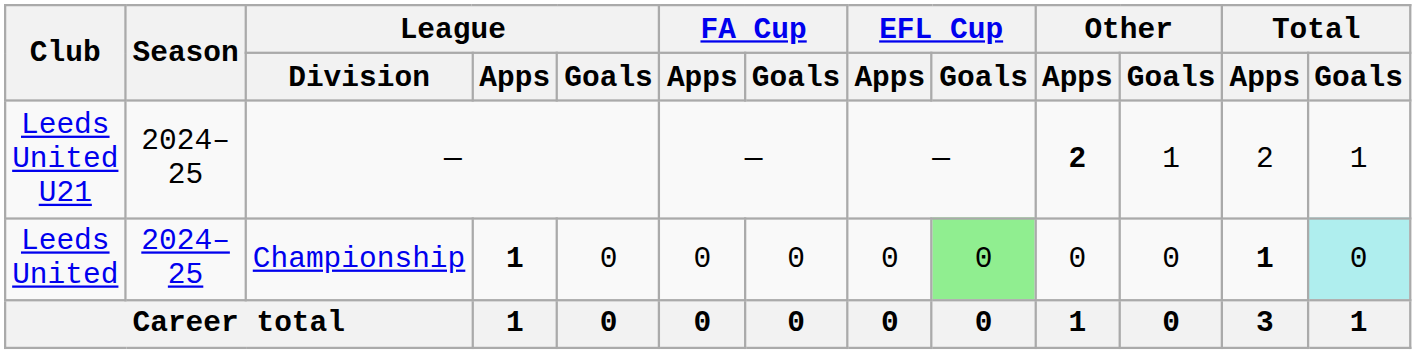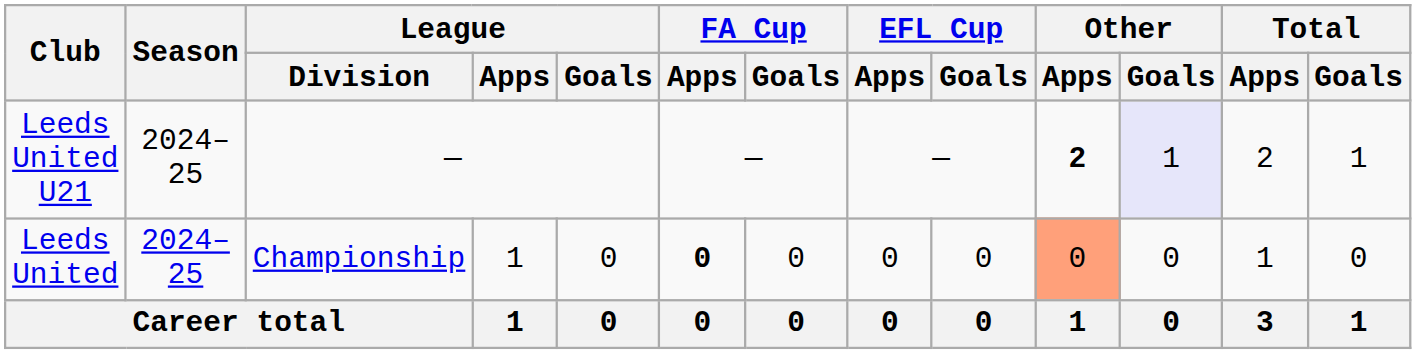(1171, 159) no background -> (1171, 159) lavender background
(515, 259) bold -> (515, 259) normal
(702, 259) normal -> (702, 259) bold
(984, 259) lightgreen background -> (984, 259) no background
(1077, 259) no background -> (1077, 259) lightsalmon background
(1265, 259) bold -> (1265, 259) normal
(1359, 259) paleturquoise background -> (1359, 259) no background
